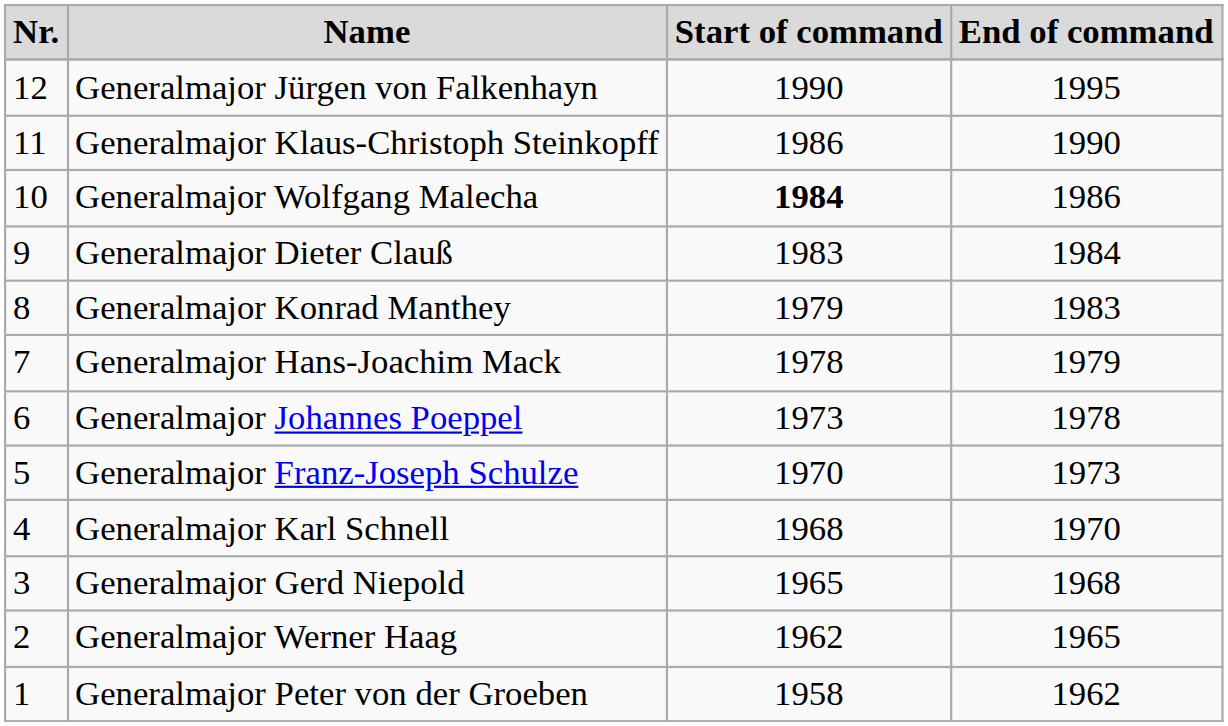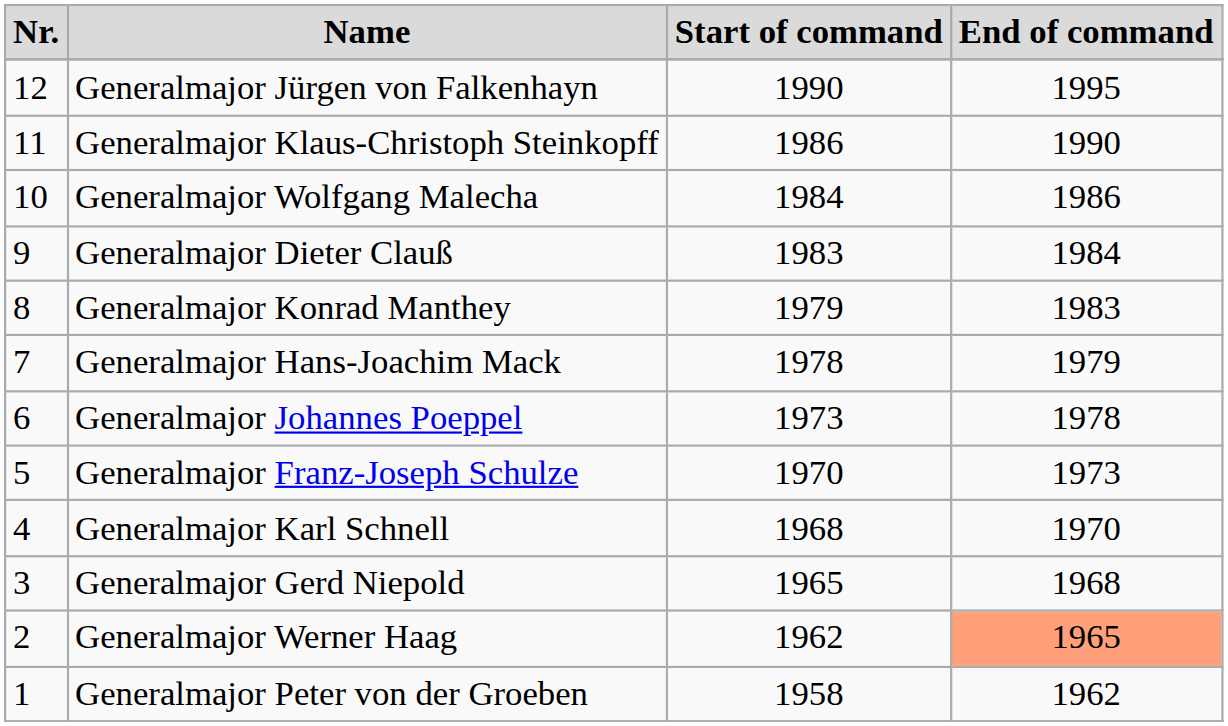(809, 197) bold -> (809, 197) normal
(1086, 637) no background -> (1086, 637) lightsalmon background
